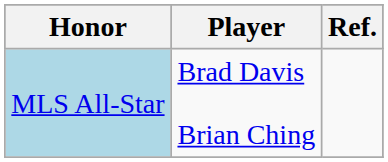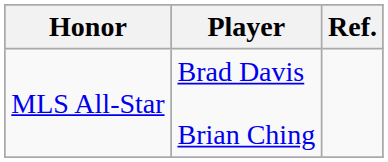(88, 102) lightblue background -> (88, 102) no background
